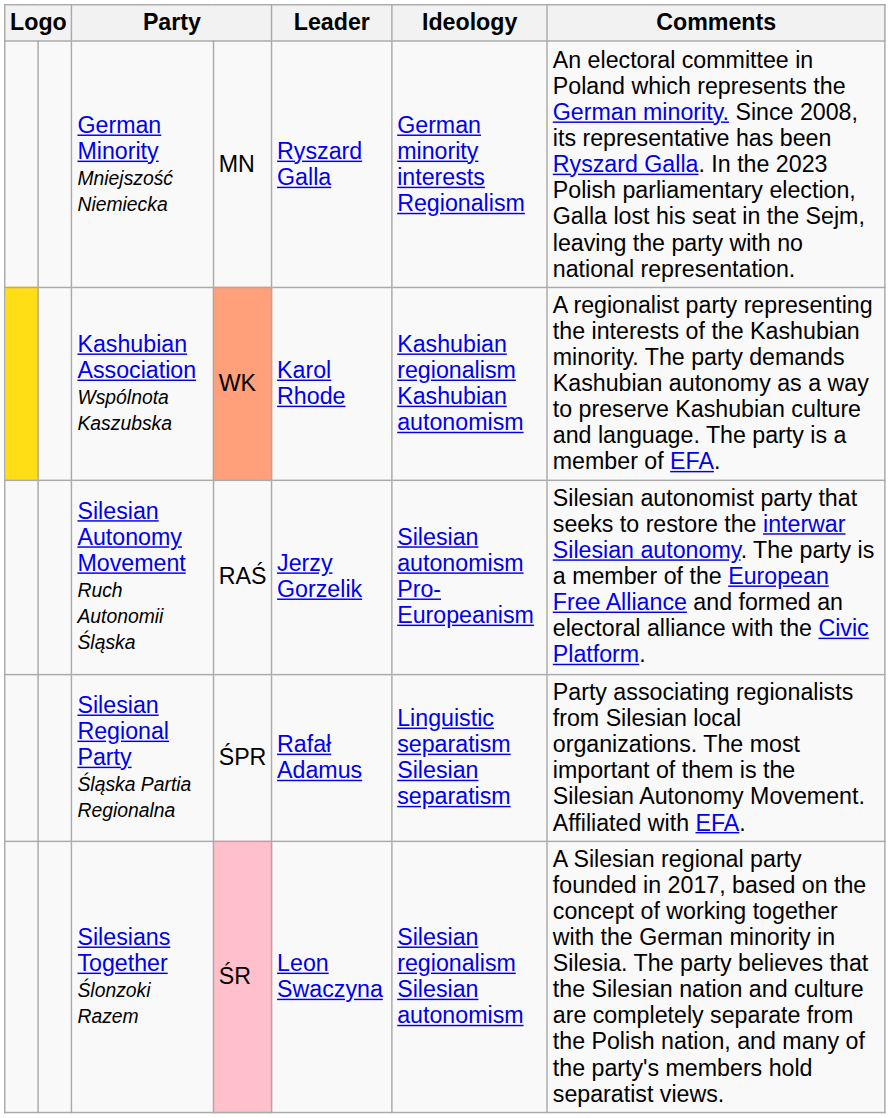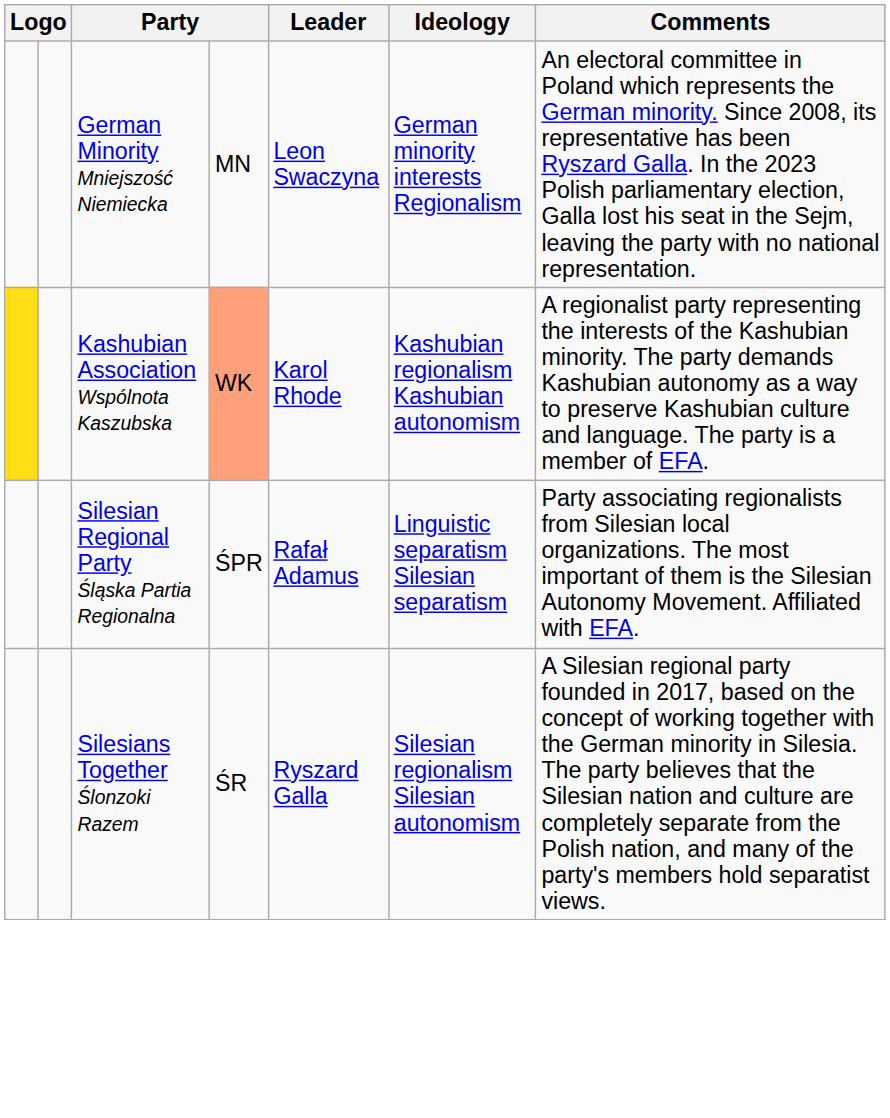(320, 164) Ryszard Galla -> (326, 164) Leon Swaczyna
- row: (132, 576)
(235, 976) pink background -> (231, 783) no background
(330, 976) Leon Swaczyna -> (316, 783) Ryszard Galla
